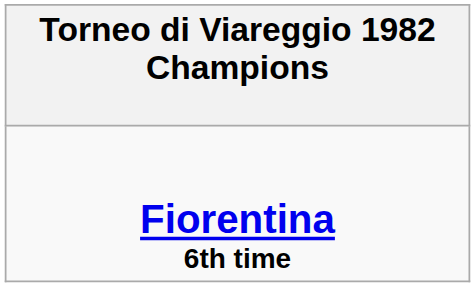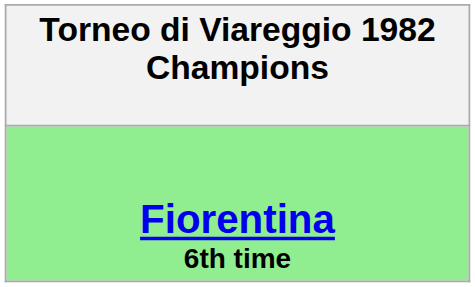(237, 234) no background -> (237, 234) lightgreen background
